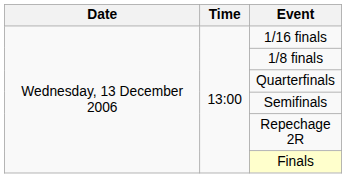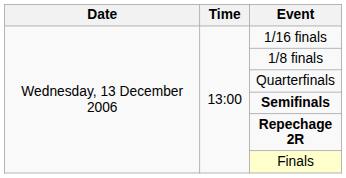(295, 102) normal -> (295, 102) bold
(295, 132) normal -> (295, 132) bold
